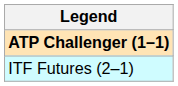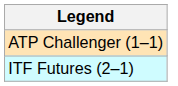(89, 42) bold -> (86, 42) normal
